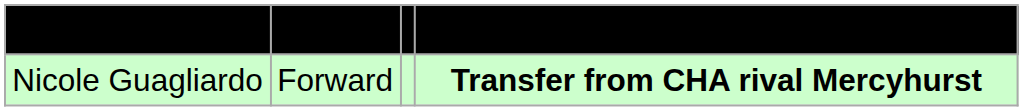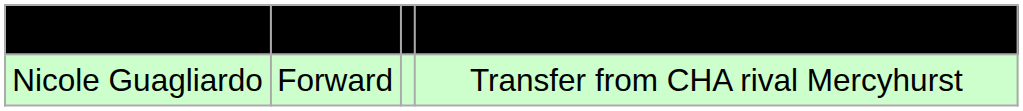(716, 79) bold -> (716, 79) normal
